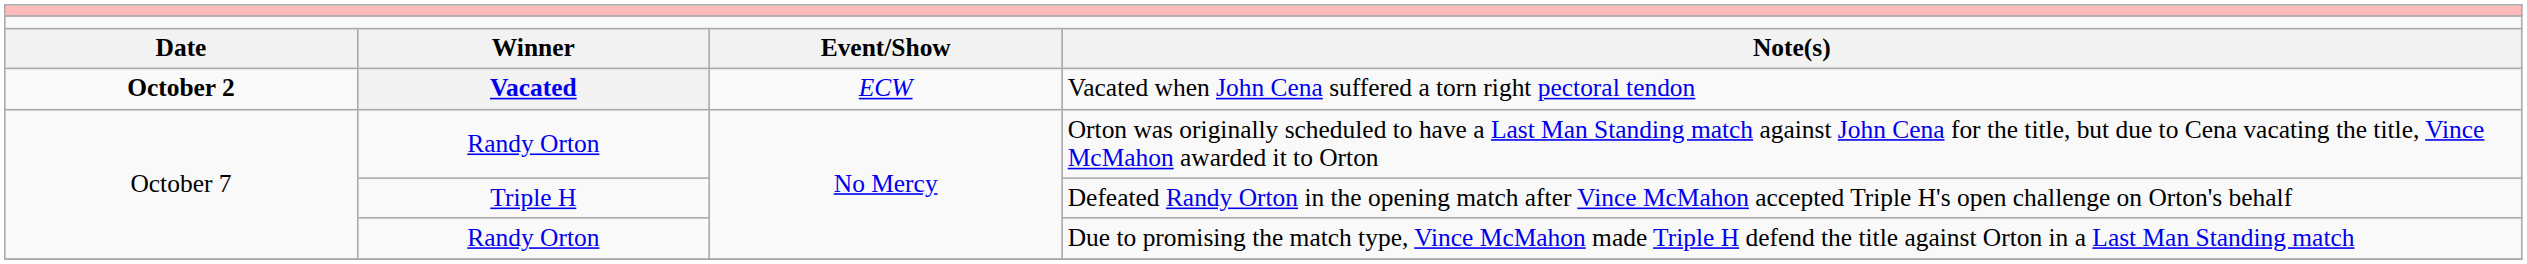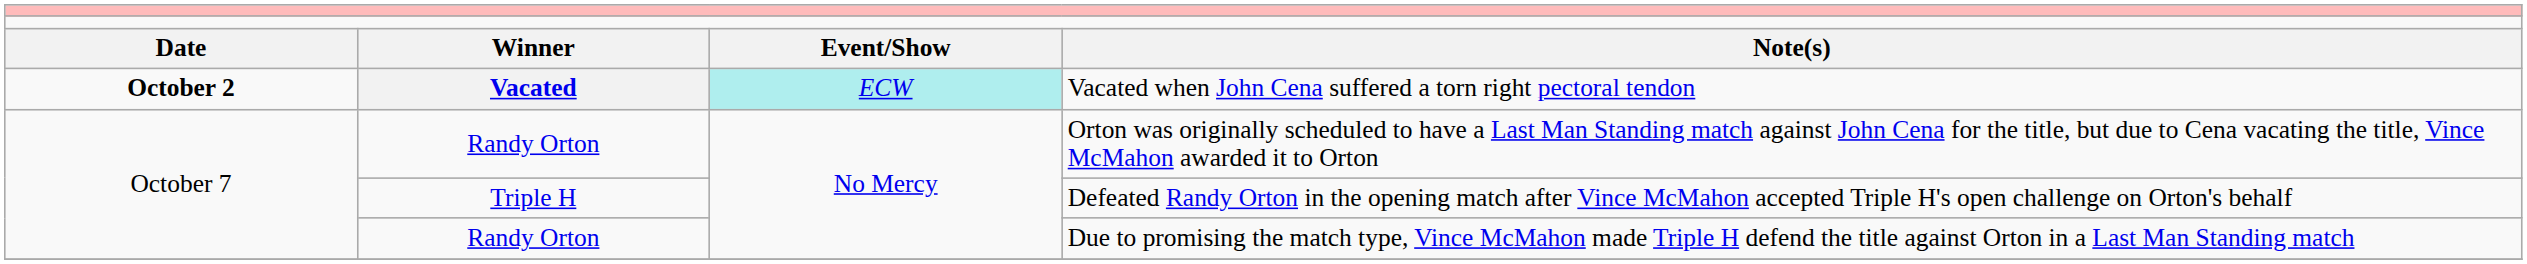(886, 88) no background -> (886, 88) paleturquoise background
